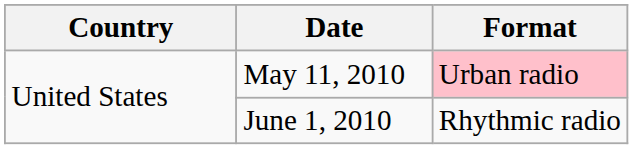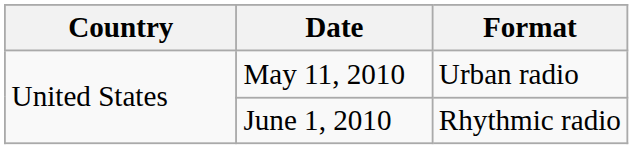(509, 73) pink background -> (509, 73) no background
